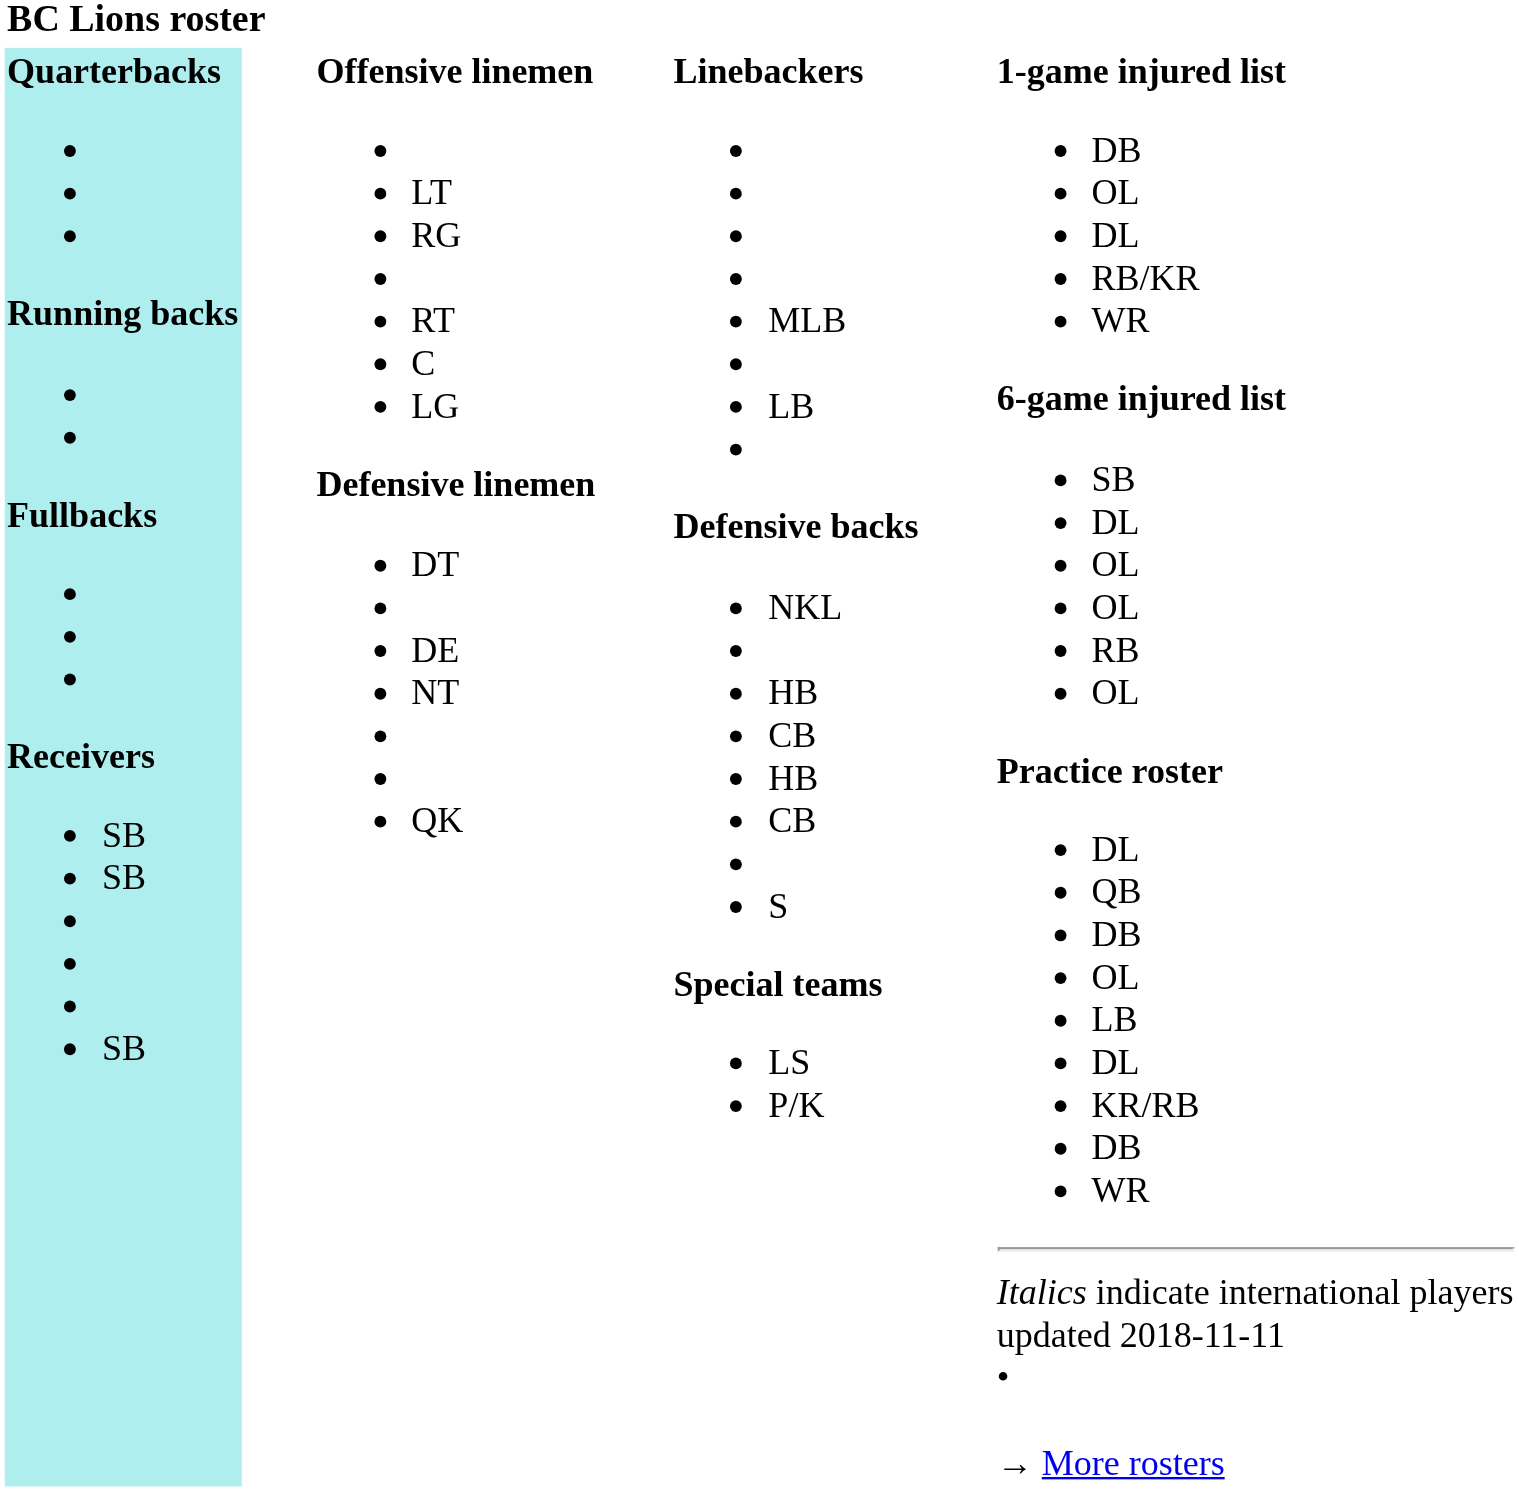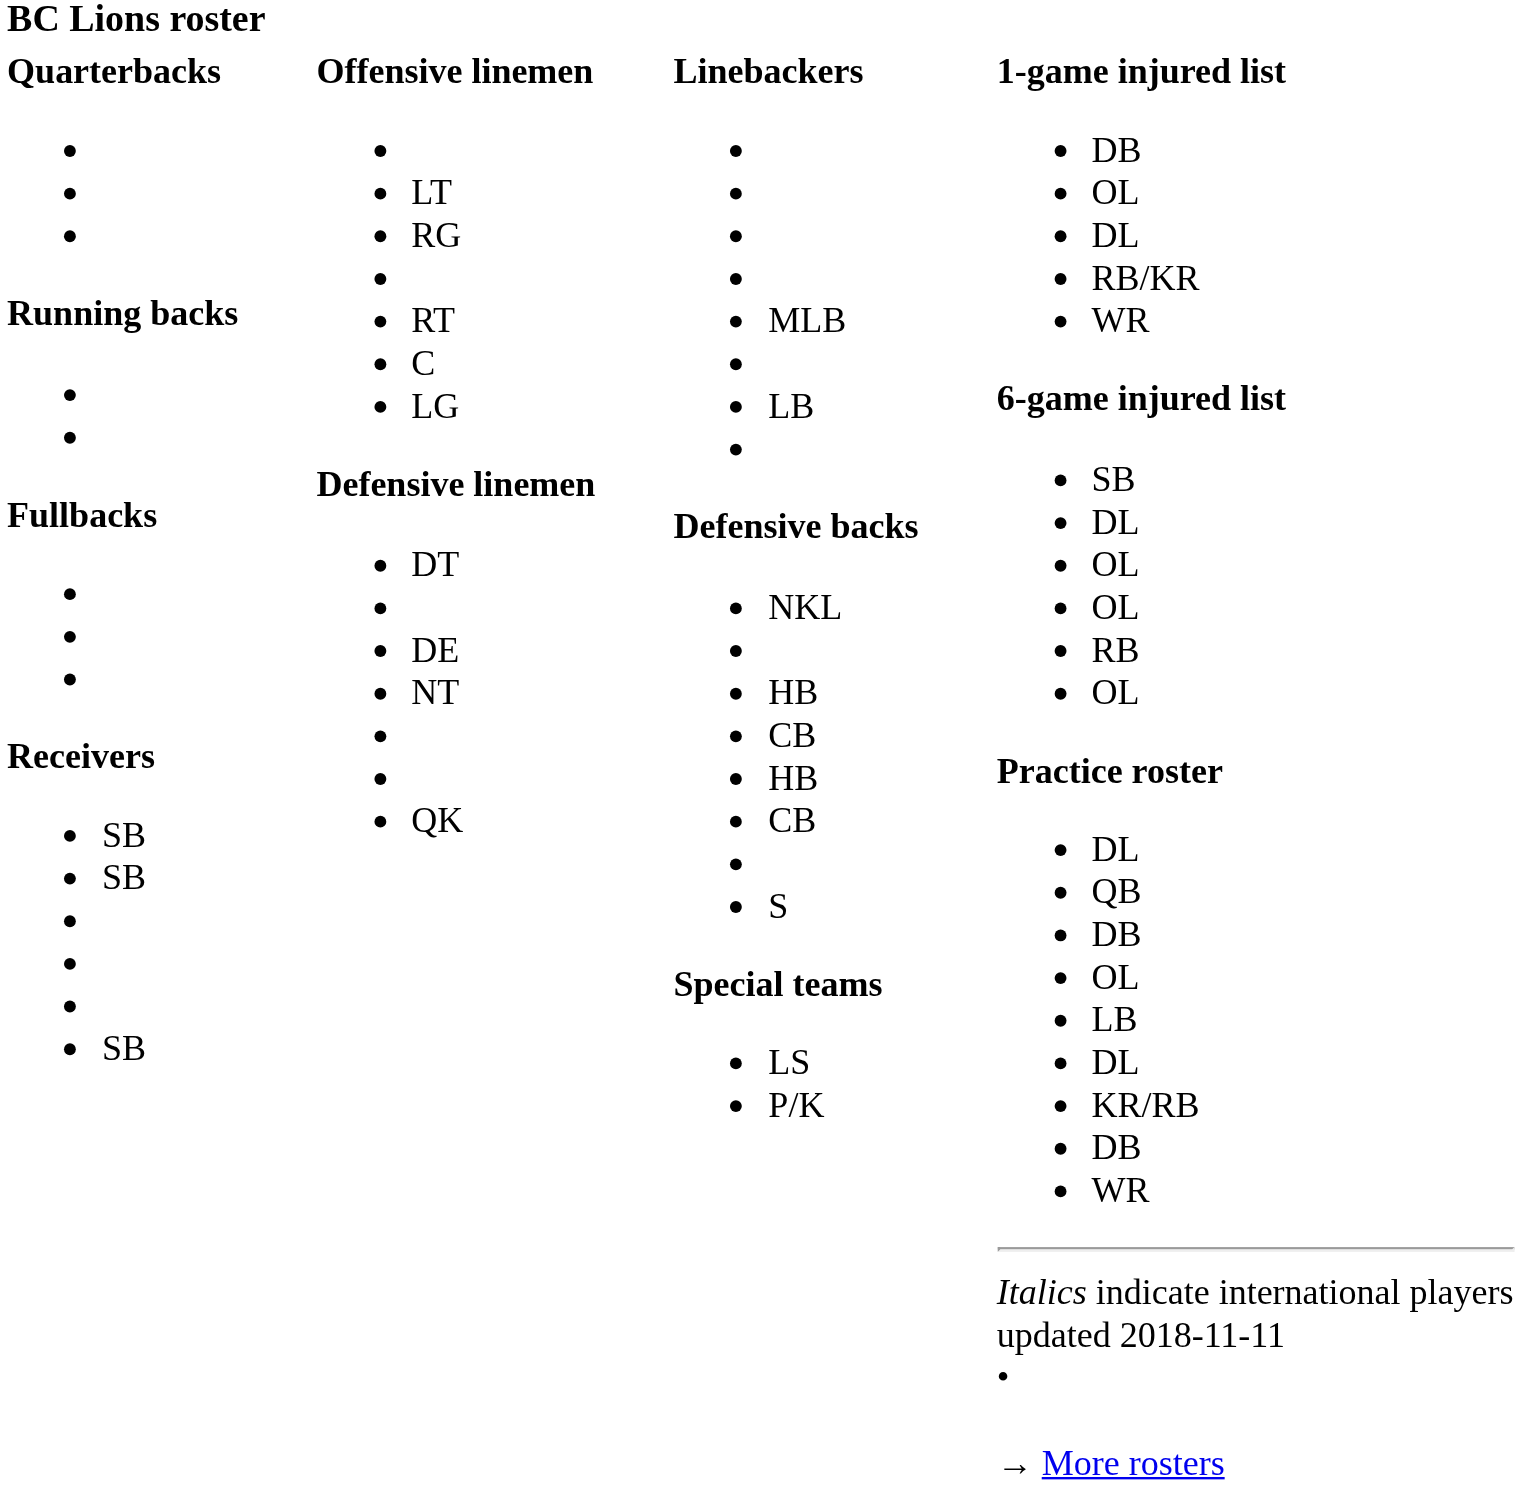(123, 560) paleturquoise background -> (123, 560) no background
